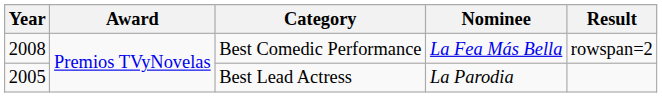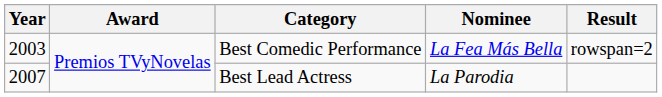(27, 48) 2008 -> (27, 48) 2003
(27, 77) 2005 -> (27, 77) 2007
